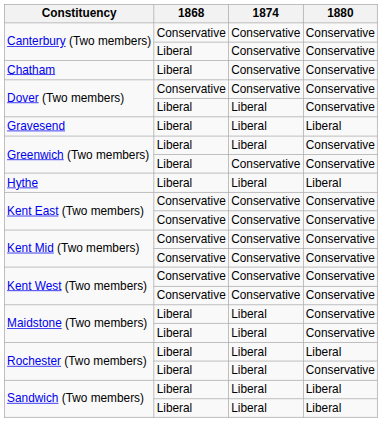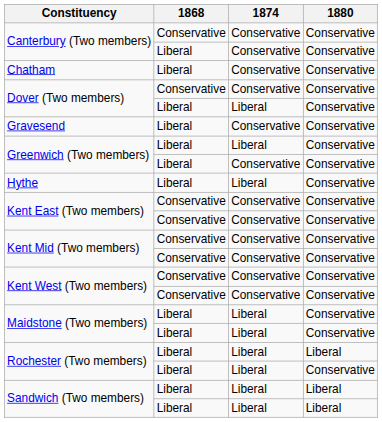(249, 126) Liberal -> (266, 126) Conservative
(324, 126) Liberal -> (340, 126) Conservative
(324, 182) Liberal -> (340, 182) Conservative
